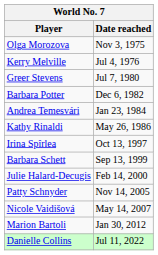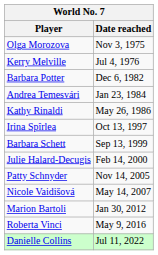- row: (35, 78)
+ row: (34, 225)
